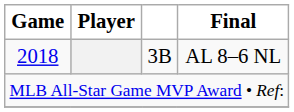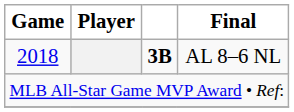(160, 56) normal -> (160, 56) bold
